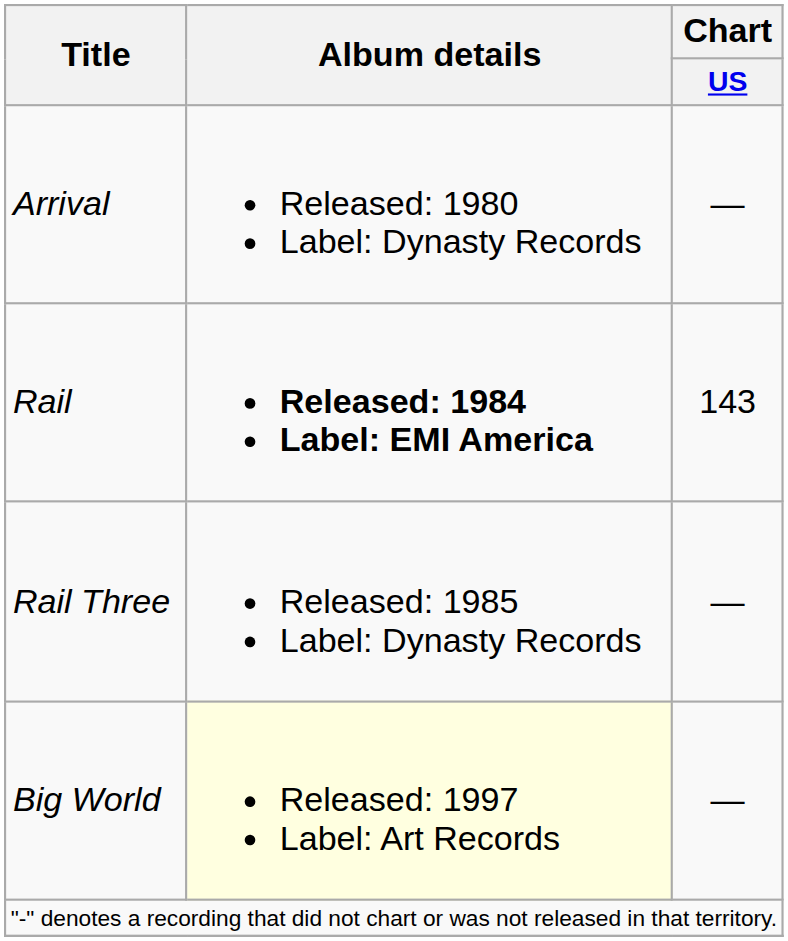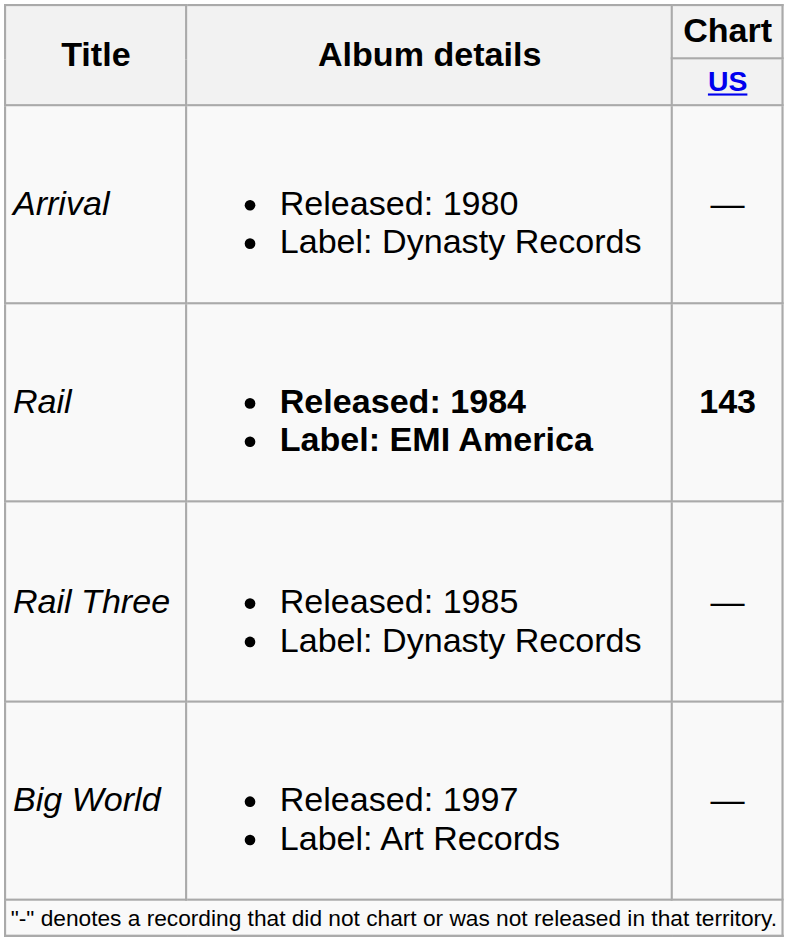(728, 402) normal -> (728, 402) bold
(430, 820) lightyellow background -> (430, 820) no background
